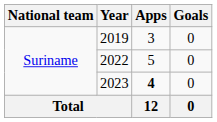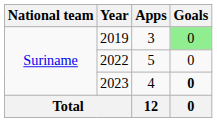(191, 38) no background -> (191, 38) lightgreen background
(151, 83) bold -> (151, 83) normal
(191, 83) normal -> (191, 83) bold
